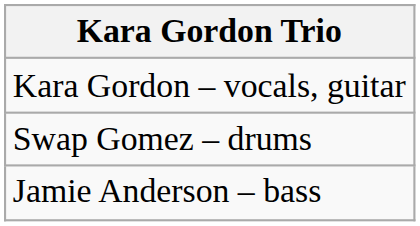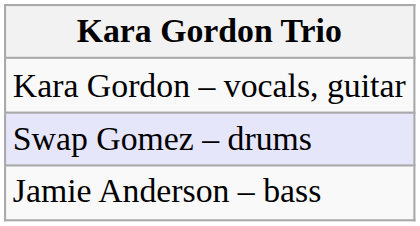(162, 138) no background -> (162, 138) lavender background
